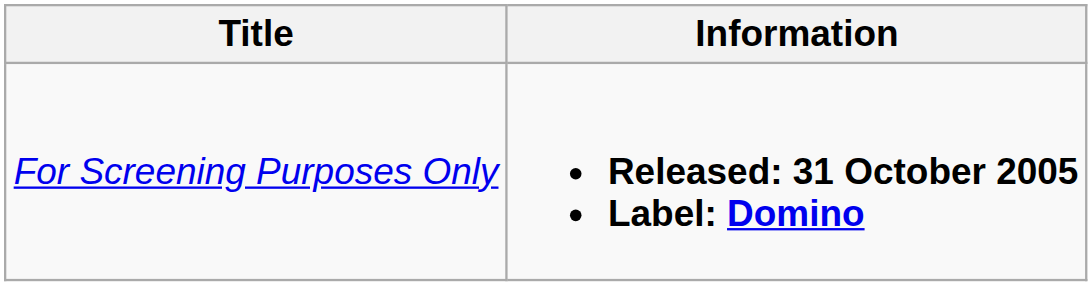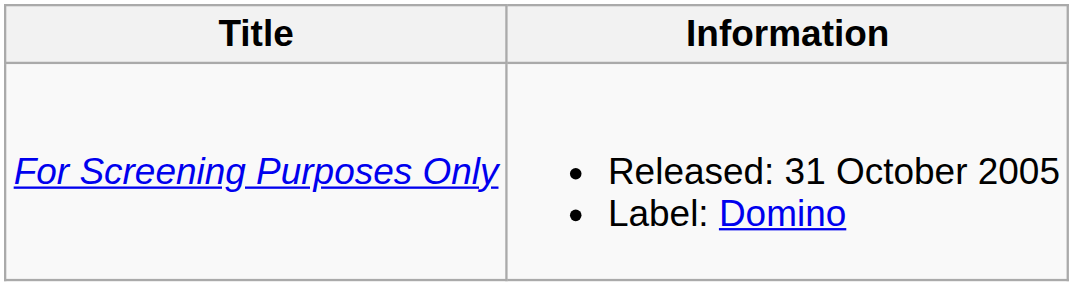(797, 192) bold -> (788, 192) normal
